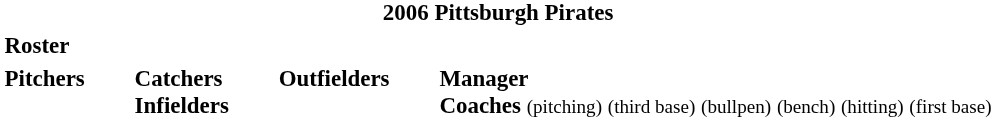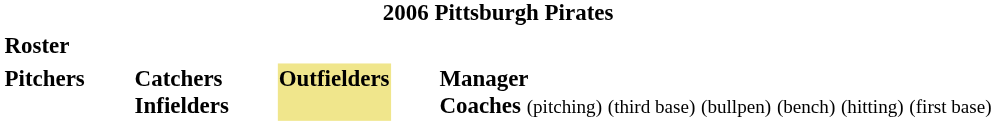(334, 78) no background -> (334, 78) khaki background
